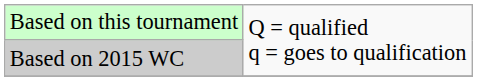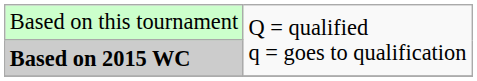(97, 57) normal -> (100, 57) bold
